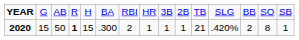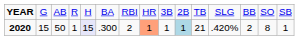(75, 27) bold -> (75, 27) normal
(88, 27) no background -> (88, 27) lavender background
(149, 27) no background -> (149, 27) lightsalmon background
(183, 27) no background -> (183, 27) lightblue background
